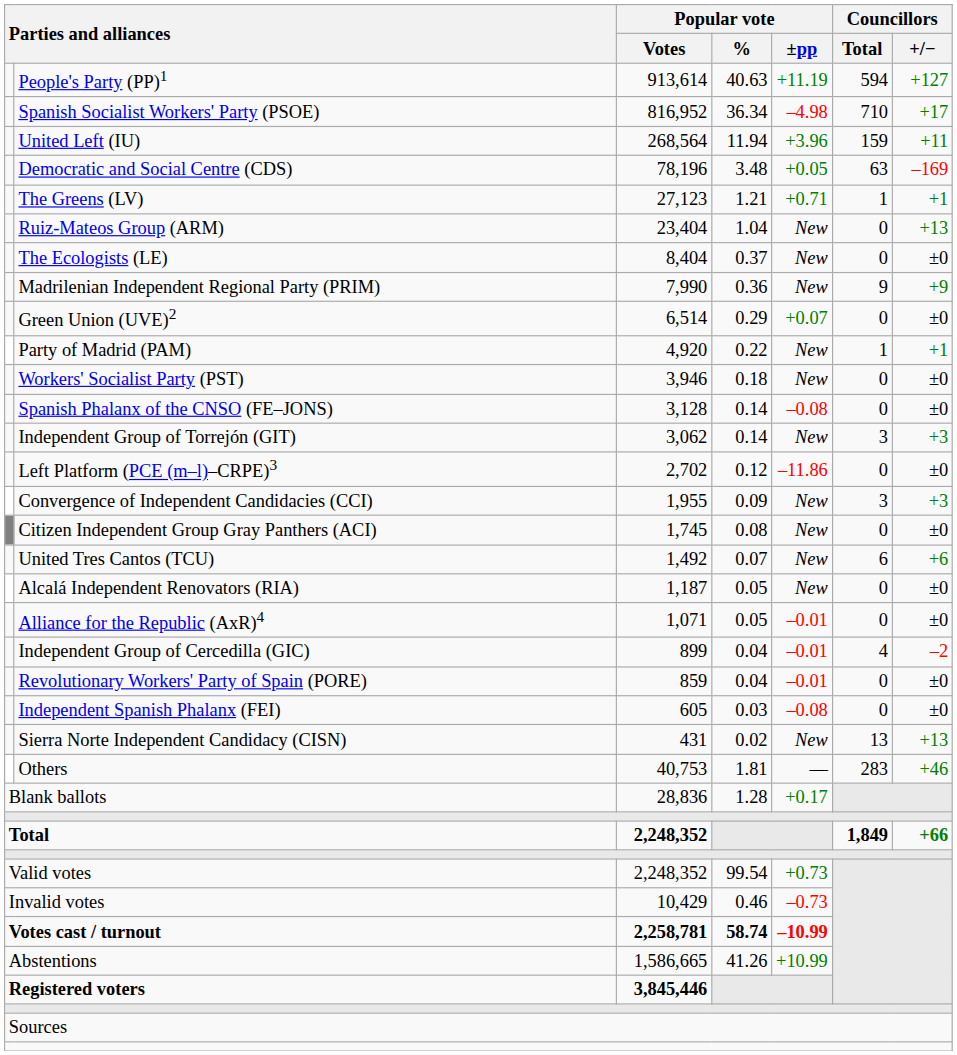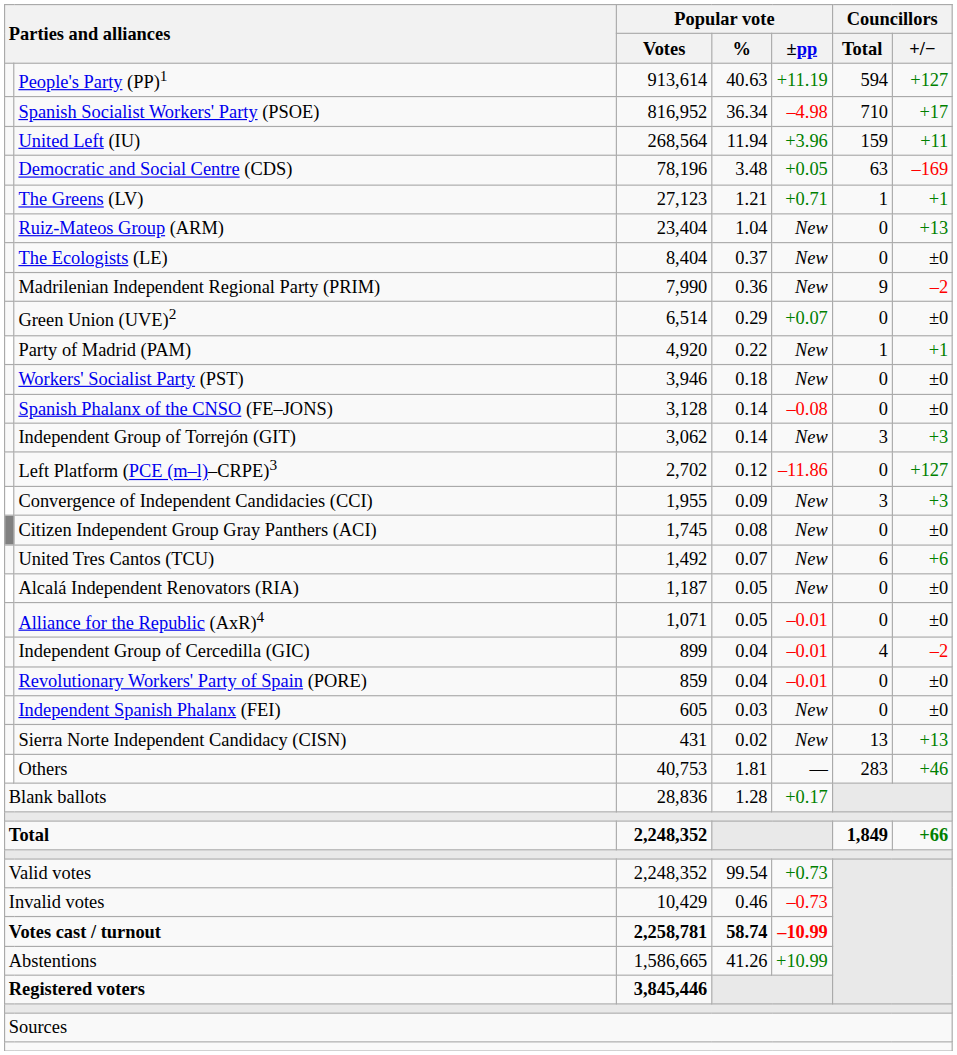(938, 286) +9 -> (939, 286) –2
(939, 469) ±0 -> (929, 469) +127
(807, 710) –0.08 -> (811, 710) New
